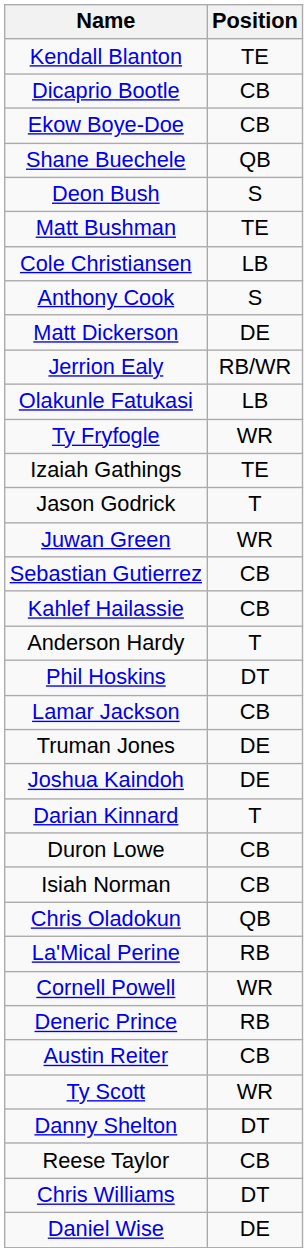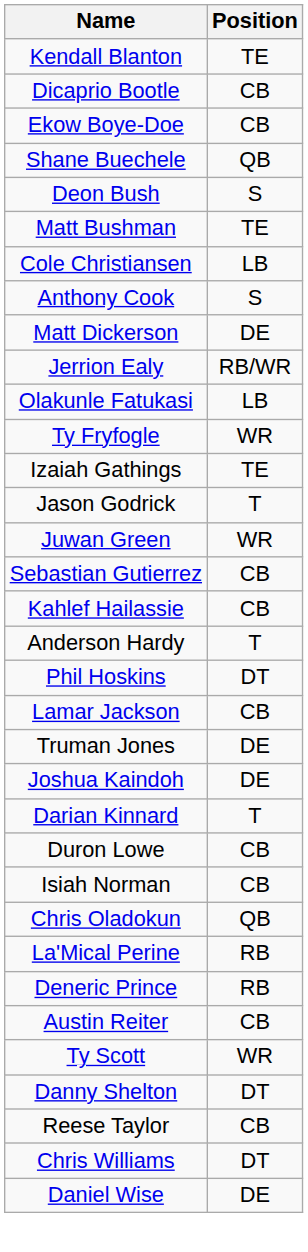- row: (106, 988)
